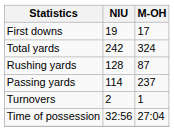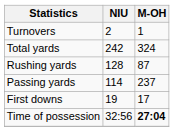rows swapped: (35, 31) <-> (31, 100)
(151, 117) normal -> (151, 117) bold
